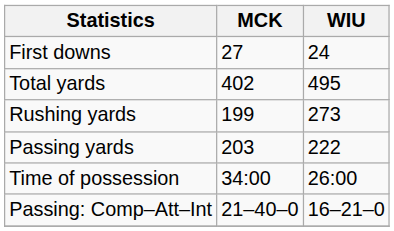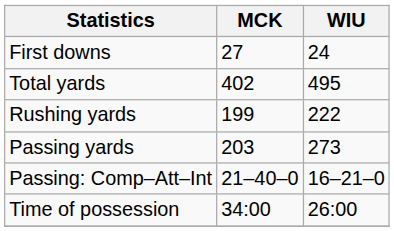(324, 115) 273 -> (324, 115) 222
(324, 146) 222 -> (324, 146) 273
rows swapped: (111, 209) <-> (94, 178)
